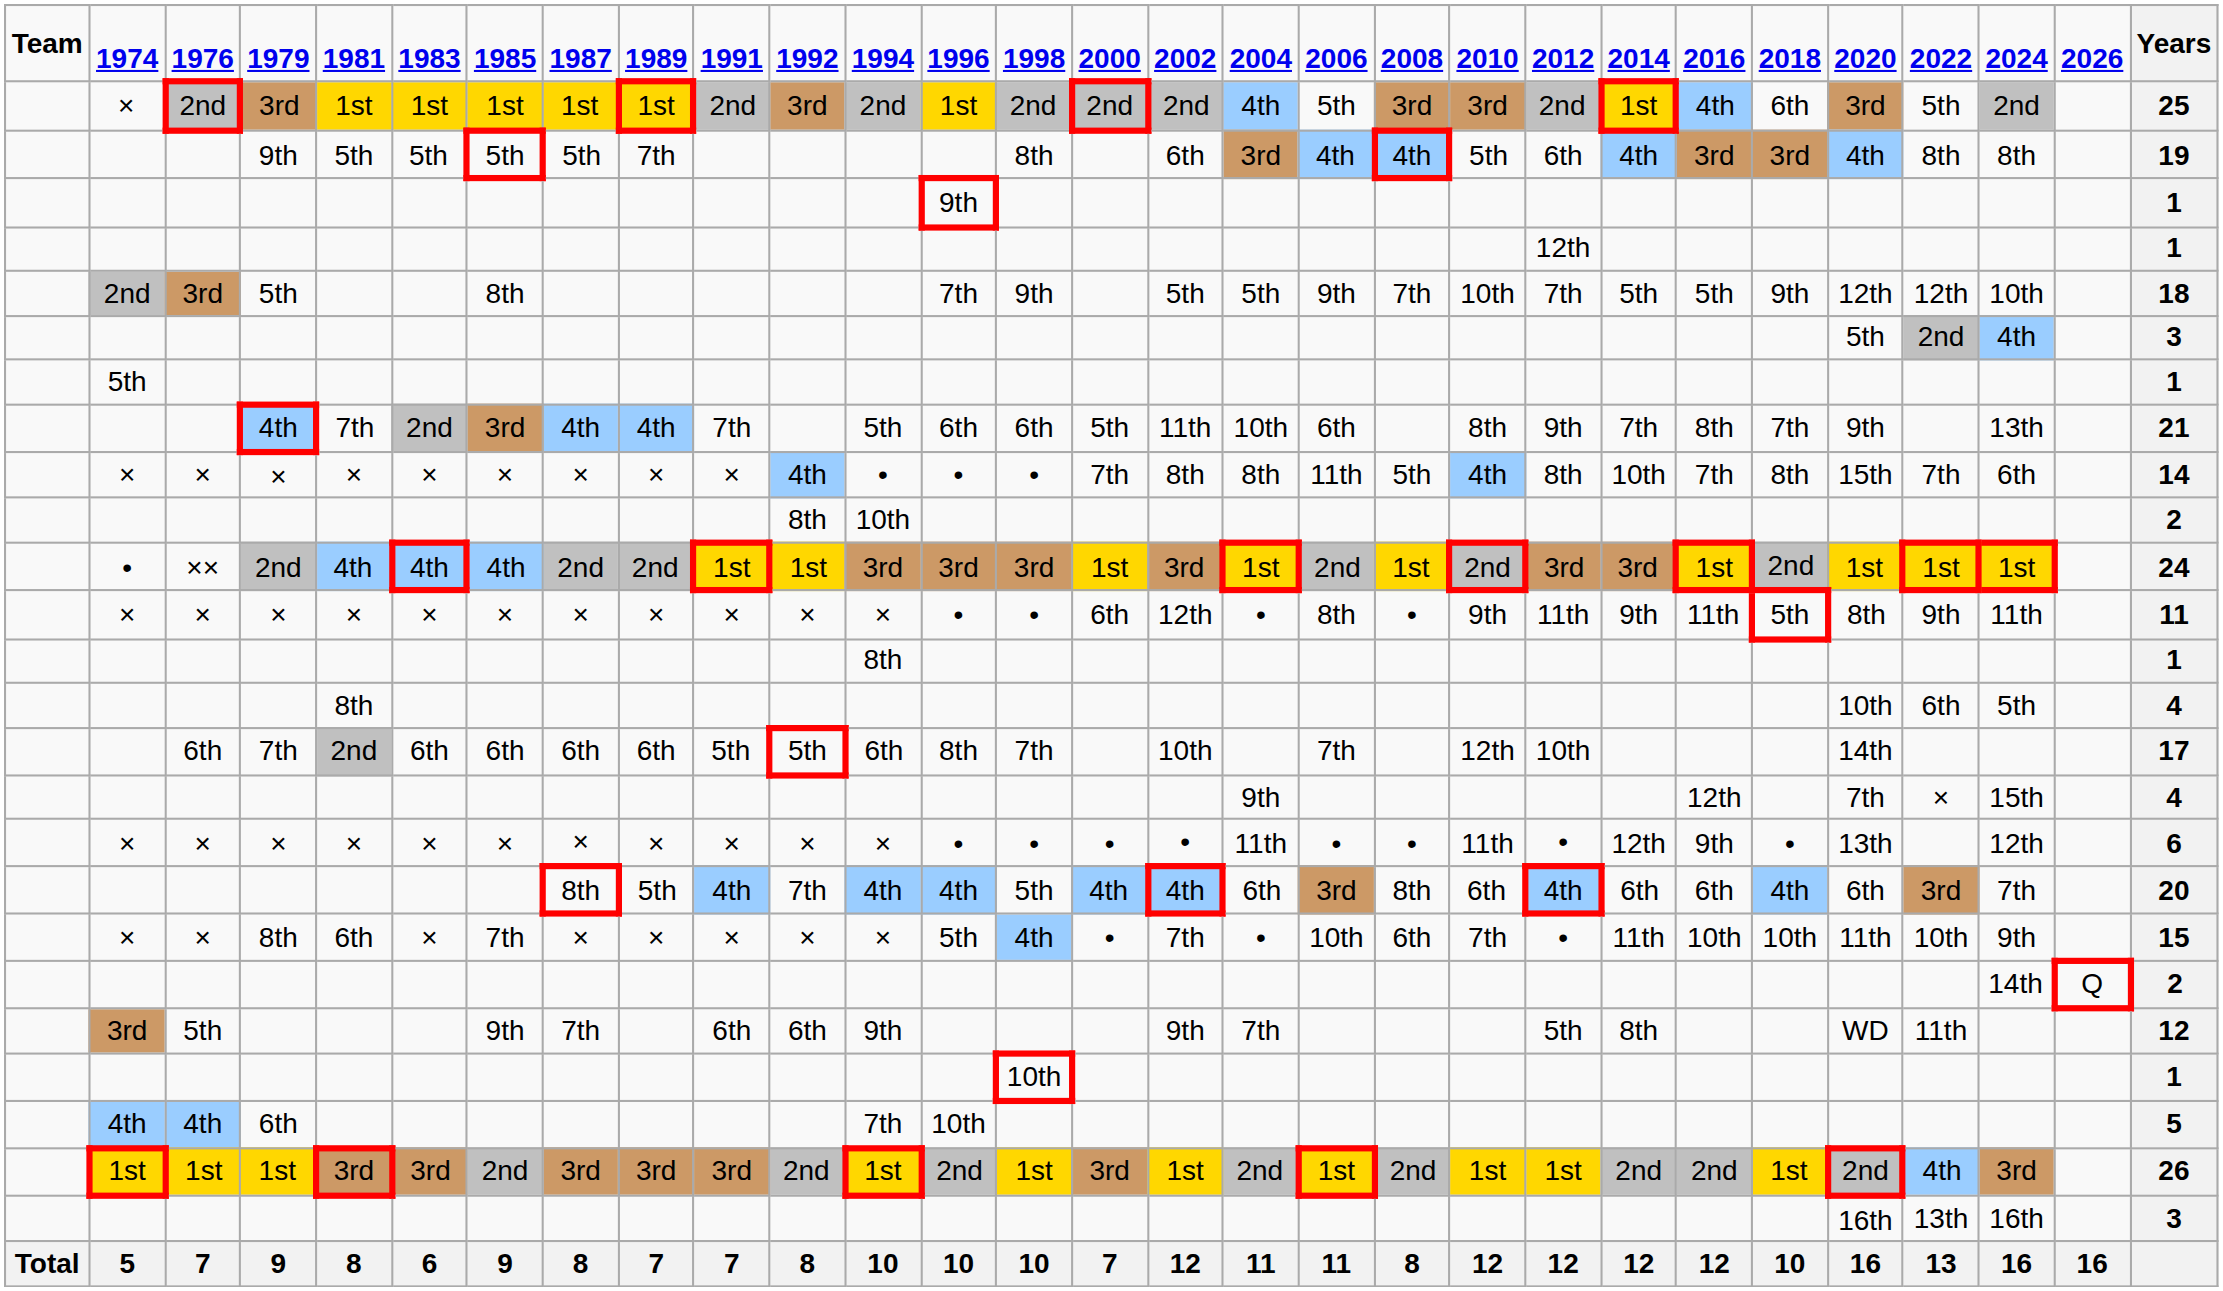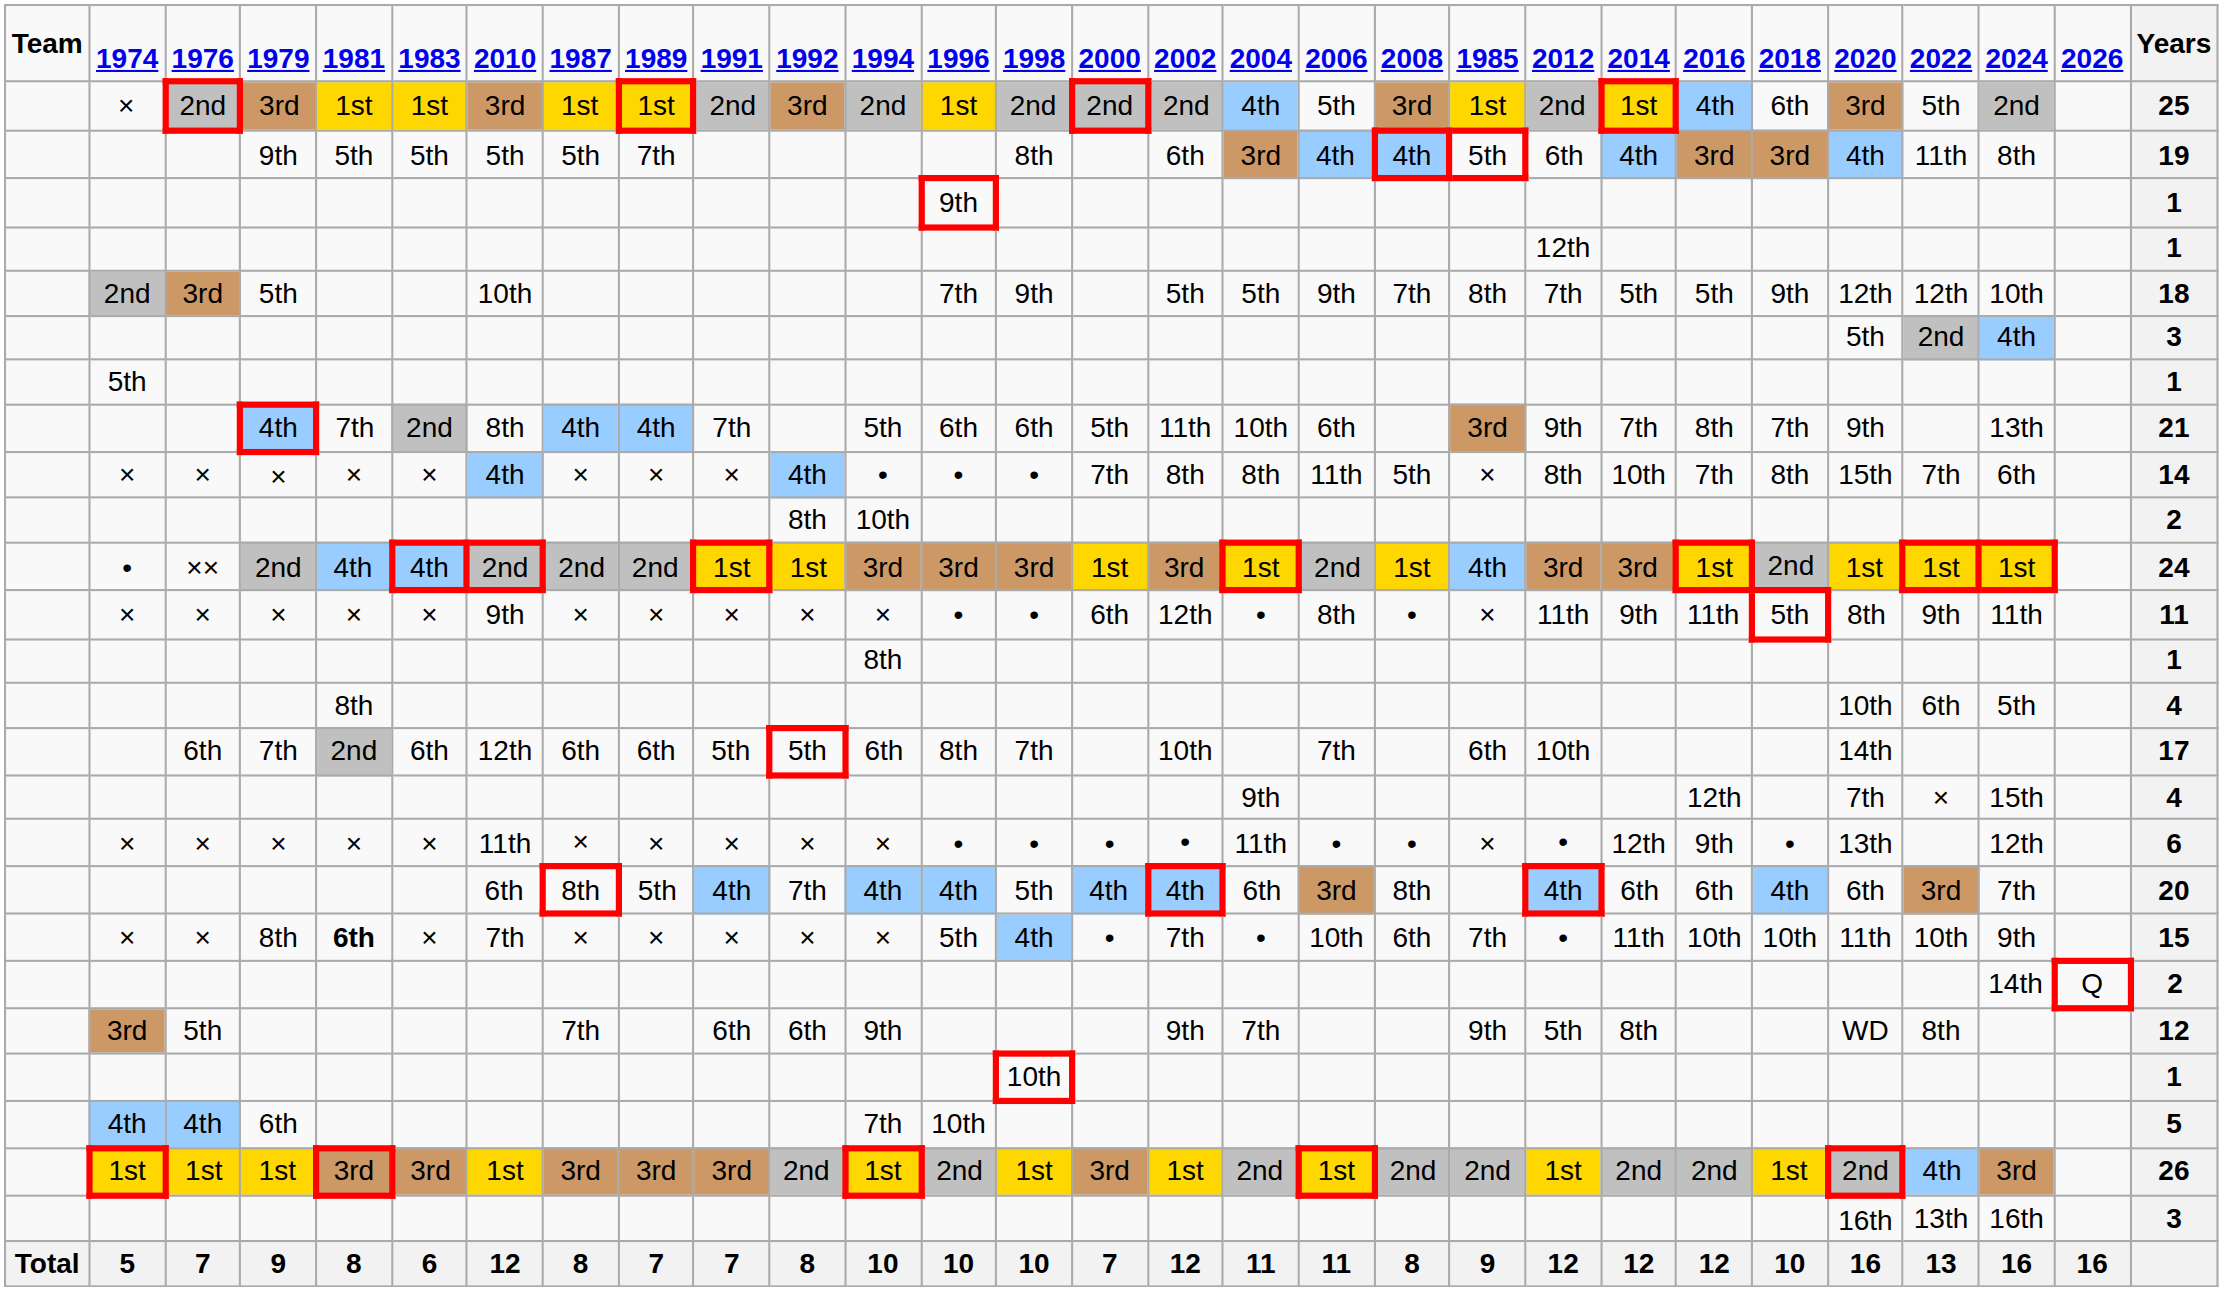columns swapped: (505, 59) <-> (1488, 59)
(1941, 154) 8th -> (1941, 154) 11th
(354, 937) normal -> (354, 937) bold
(1941, 1030) 11th -> (1941, 1030) 8th
